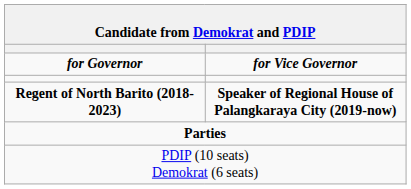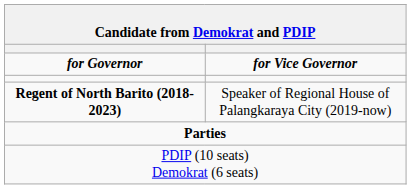(305, 102) bold -> (305, 102) normal
